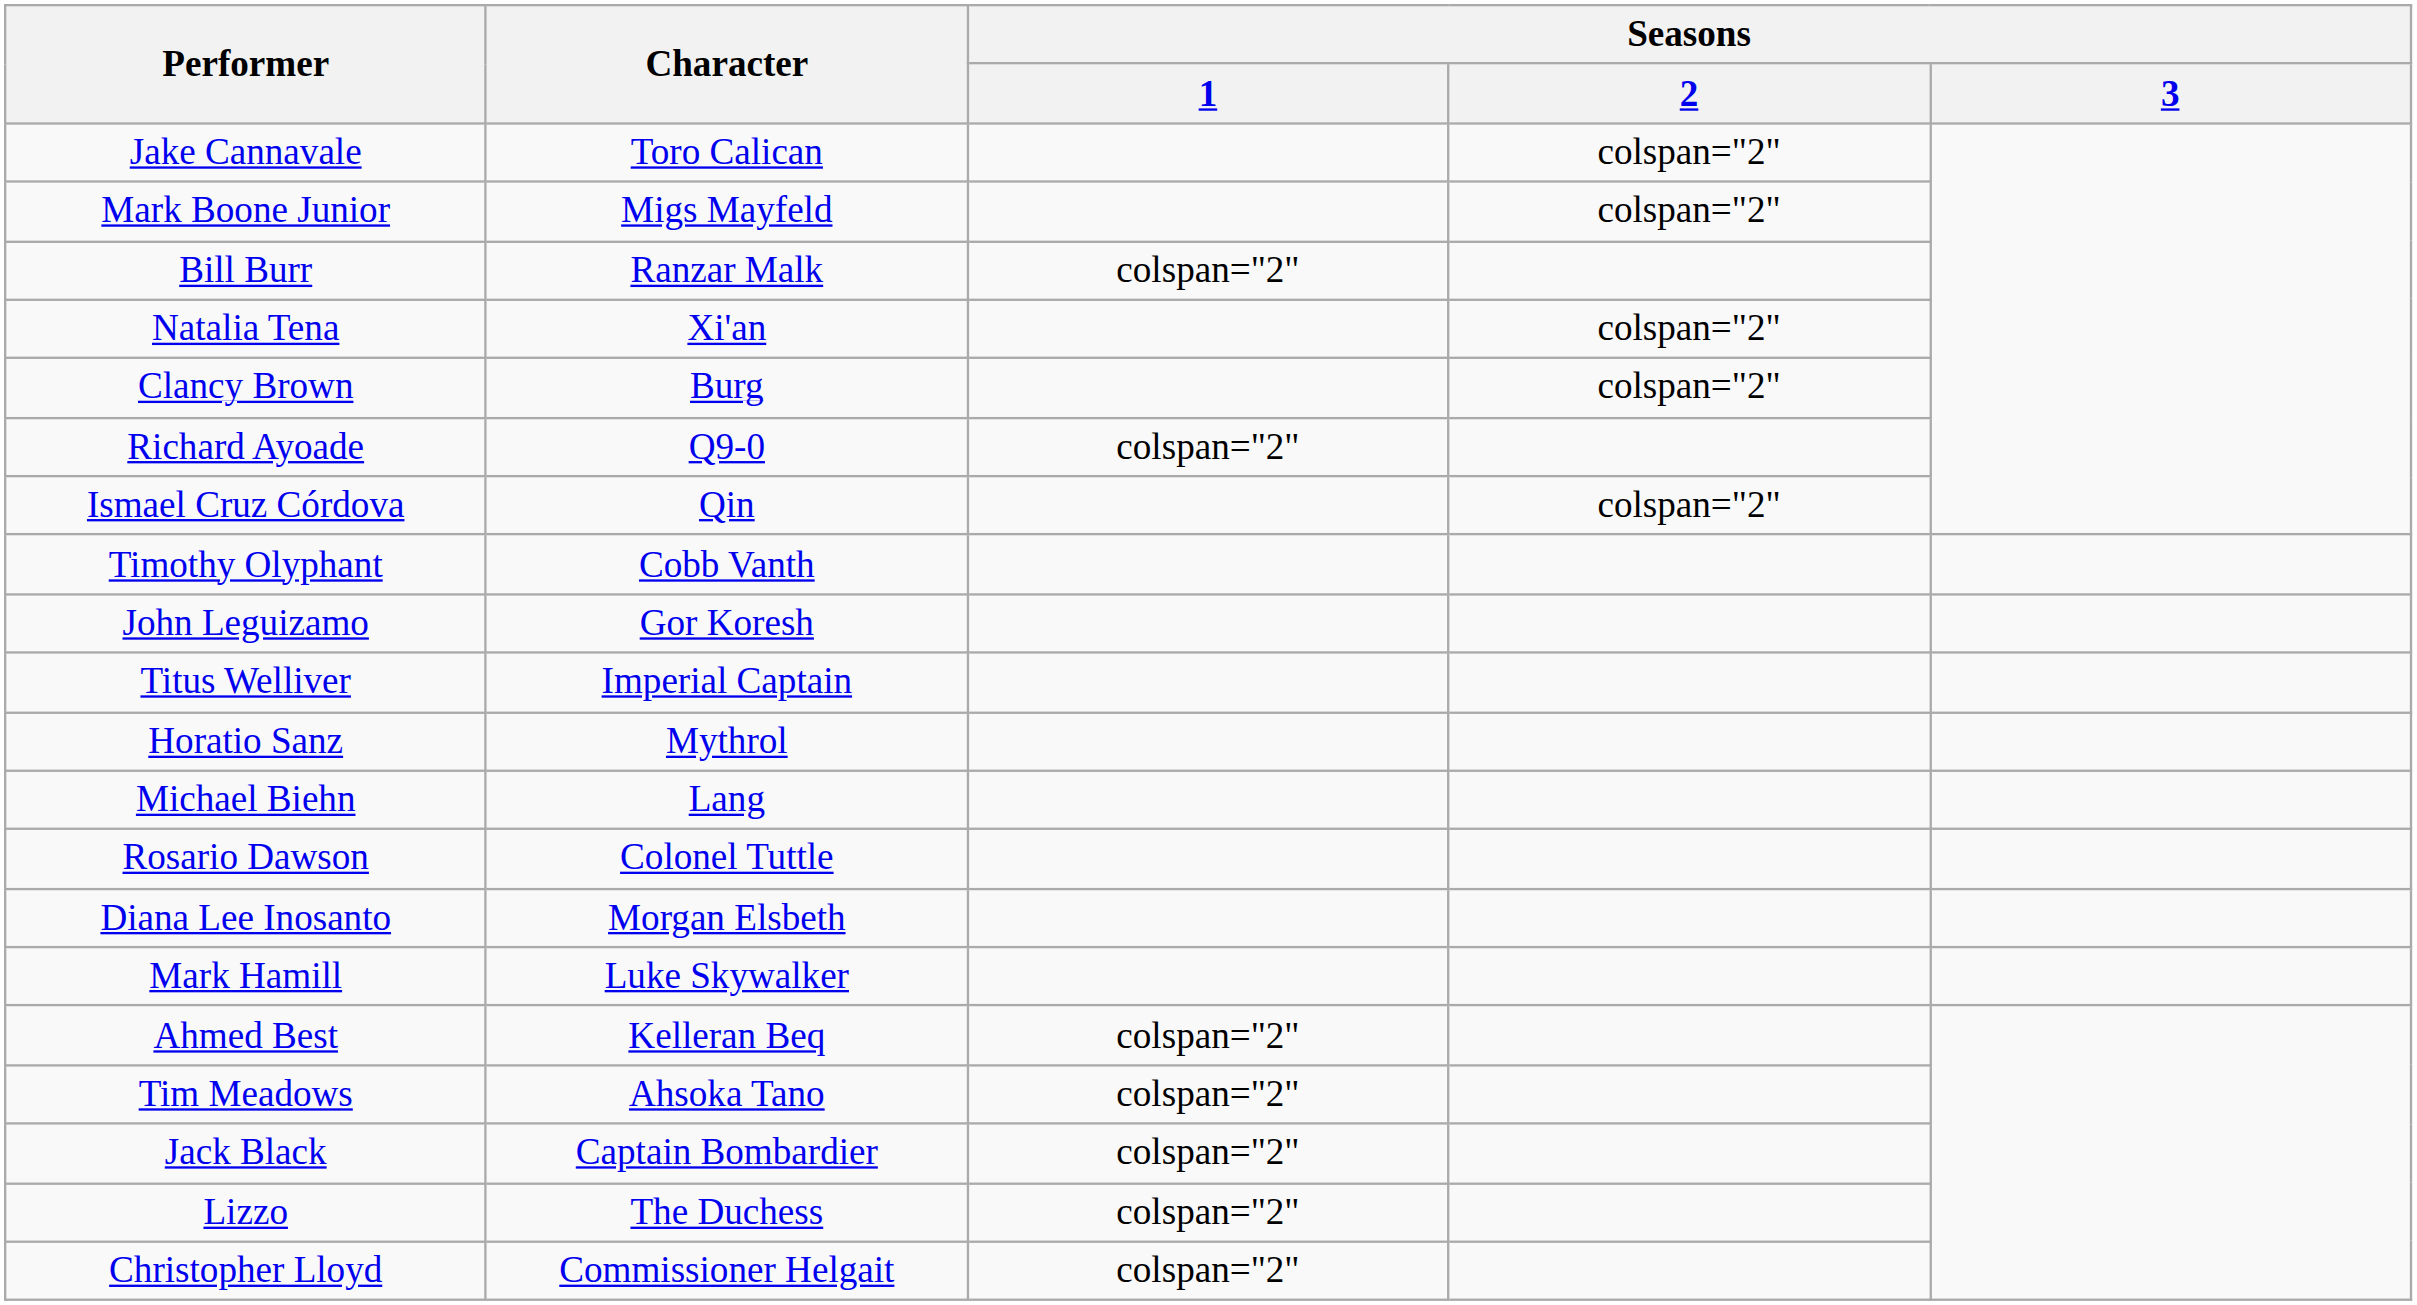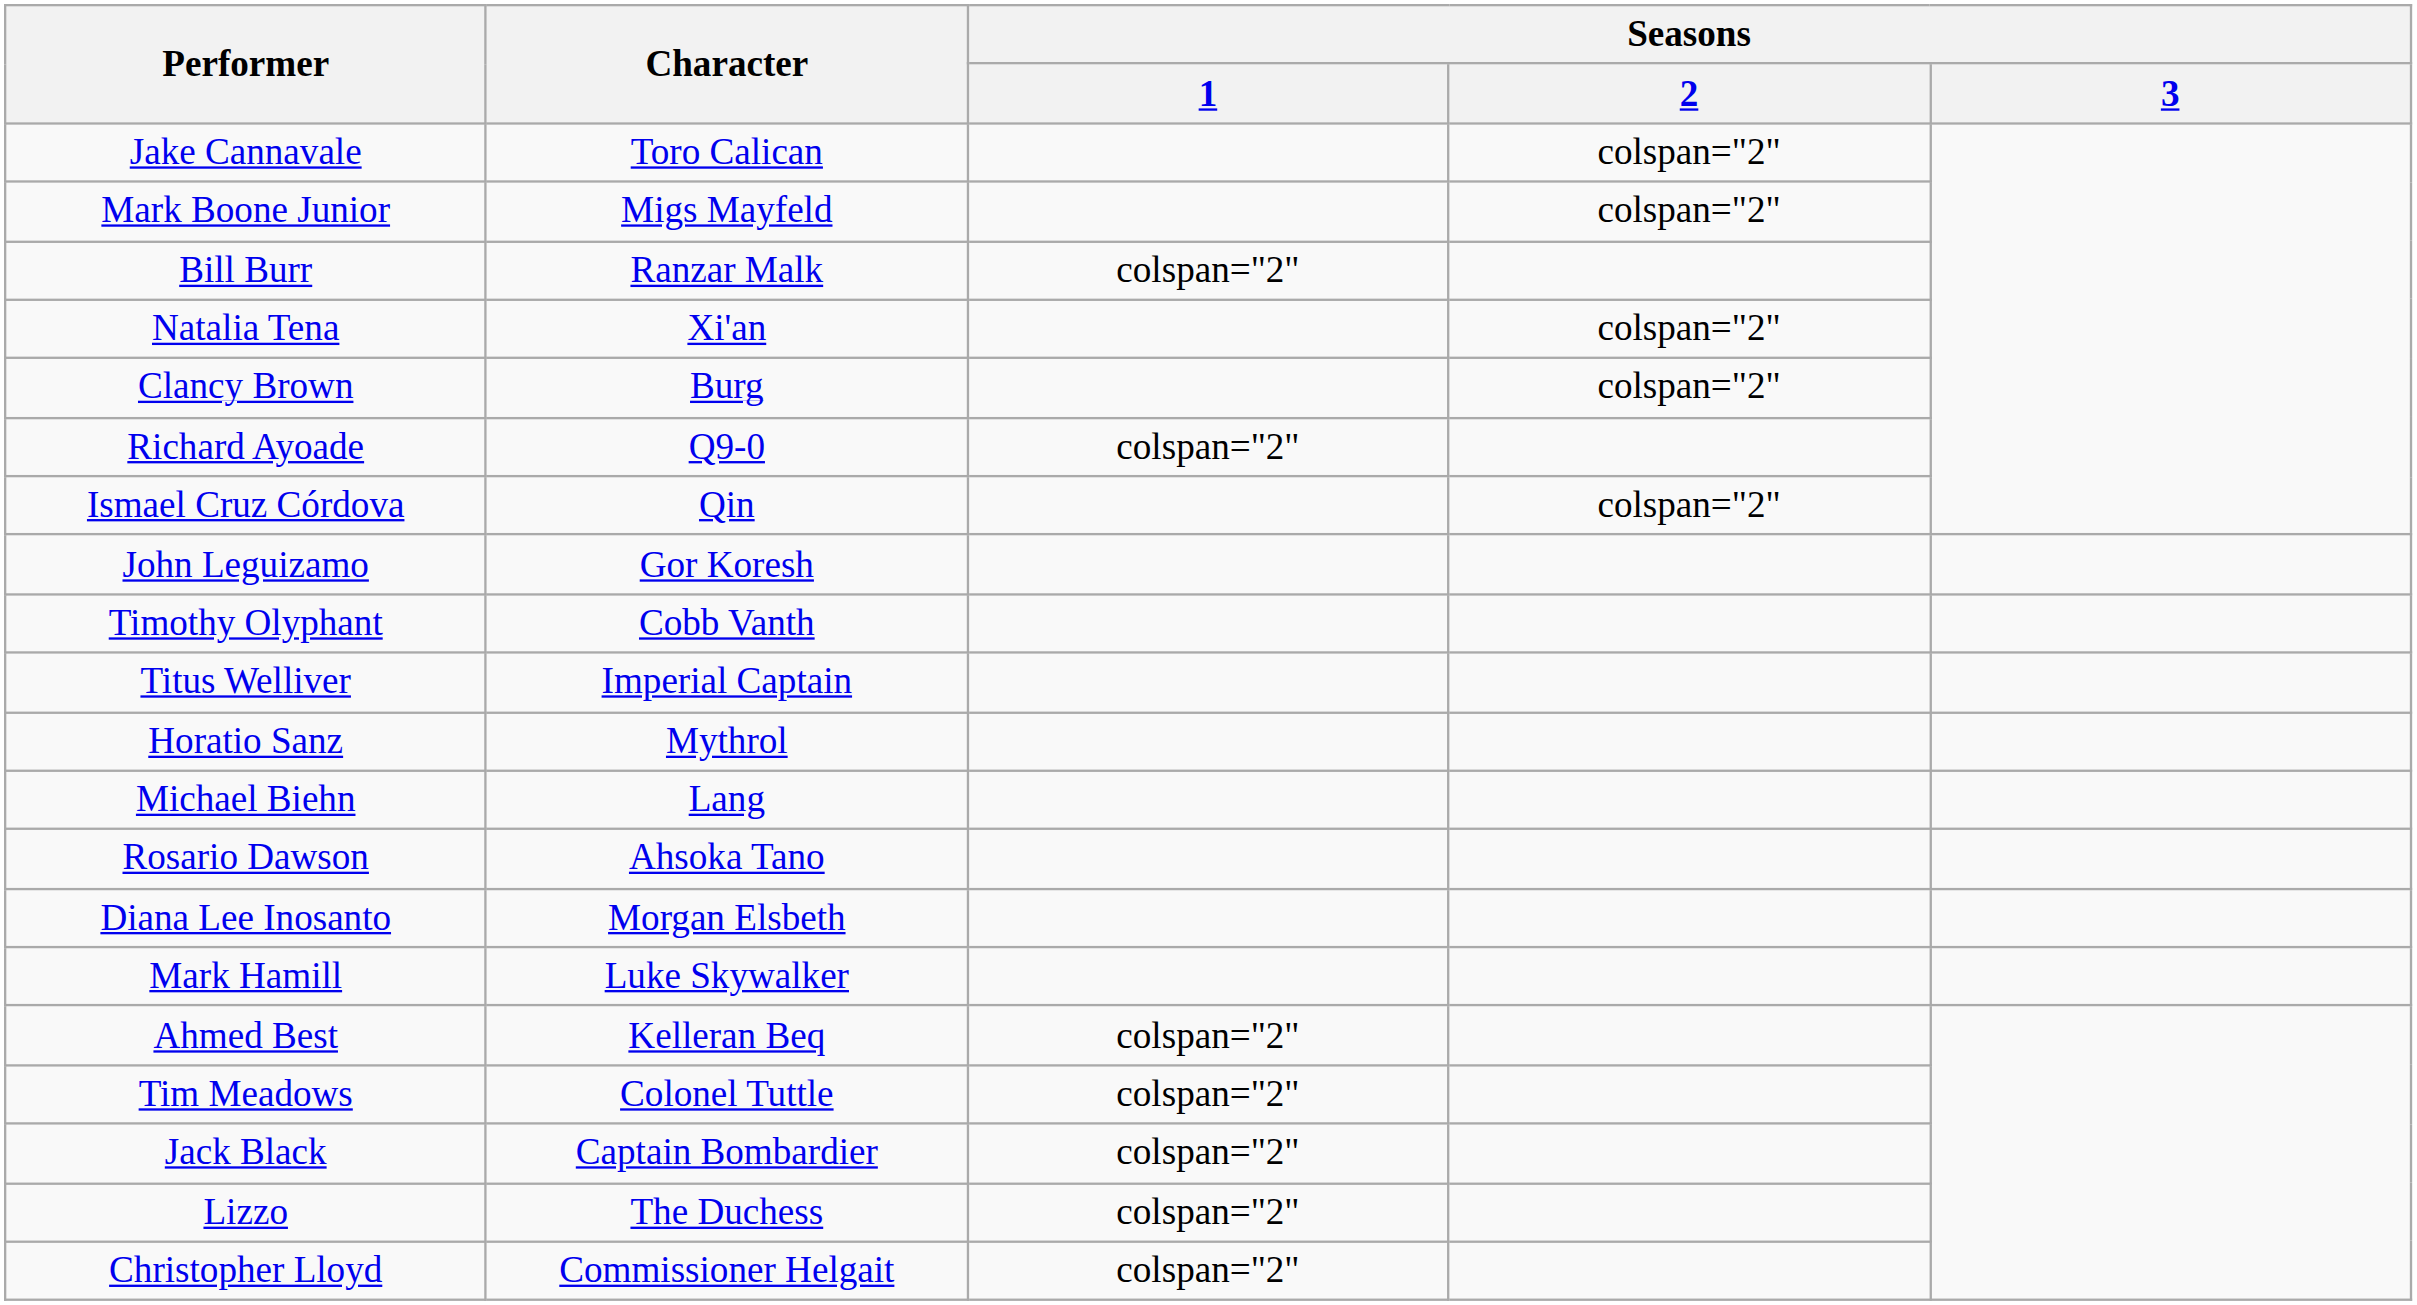rows swapped: (246, 622) <-> (246, 563)
(727, 858) Colonel Tuttle -> (727, 858) Ahsoka Tano
(727, 1093) Ahsoka Tano -> (727, 1093) Colonel Tuttle
